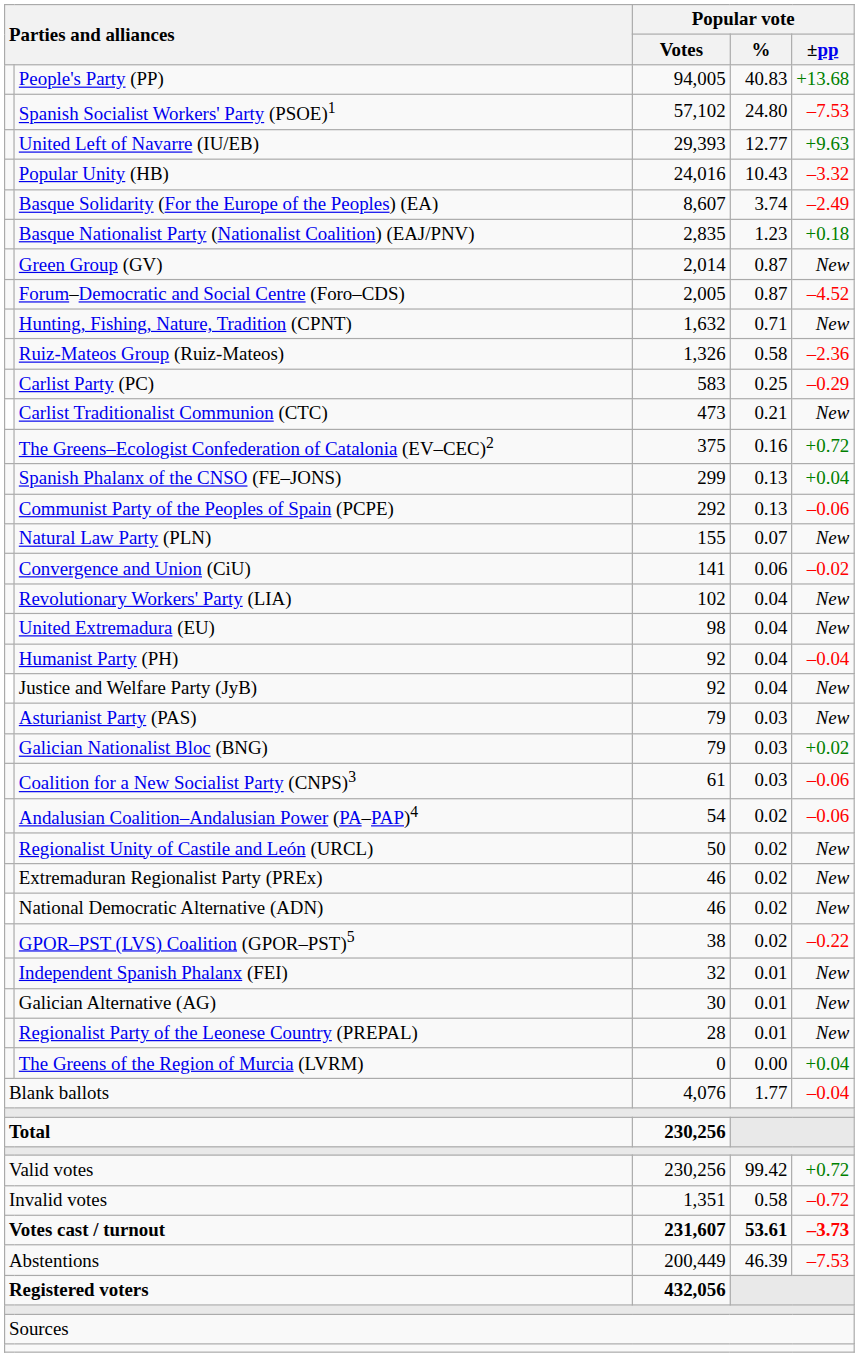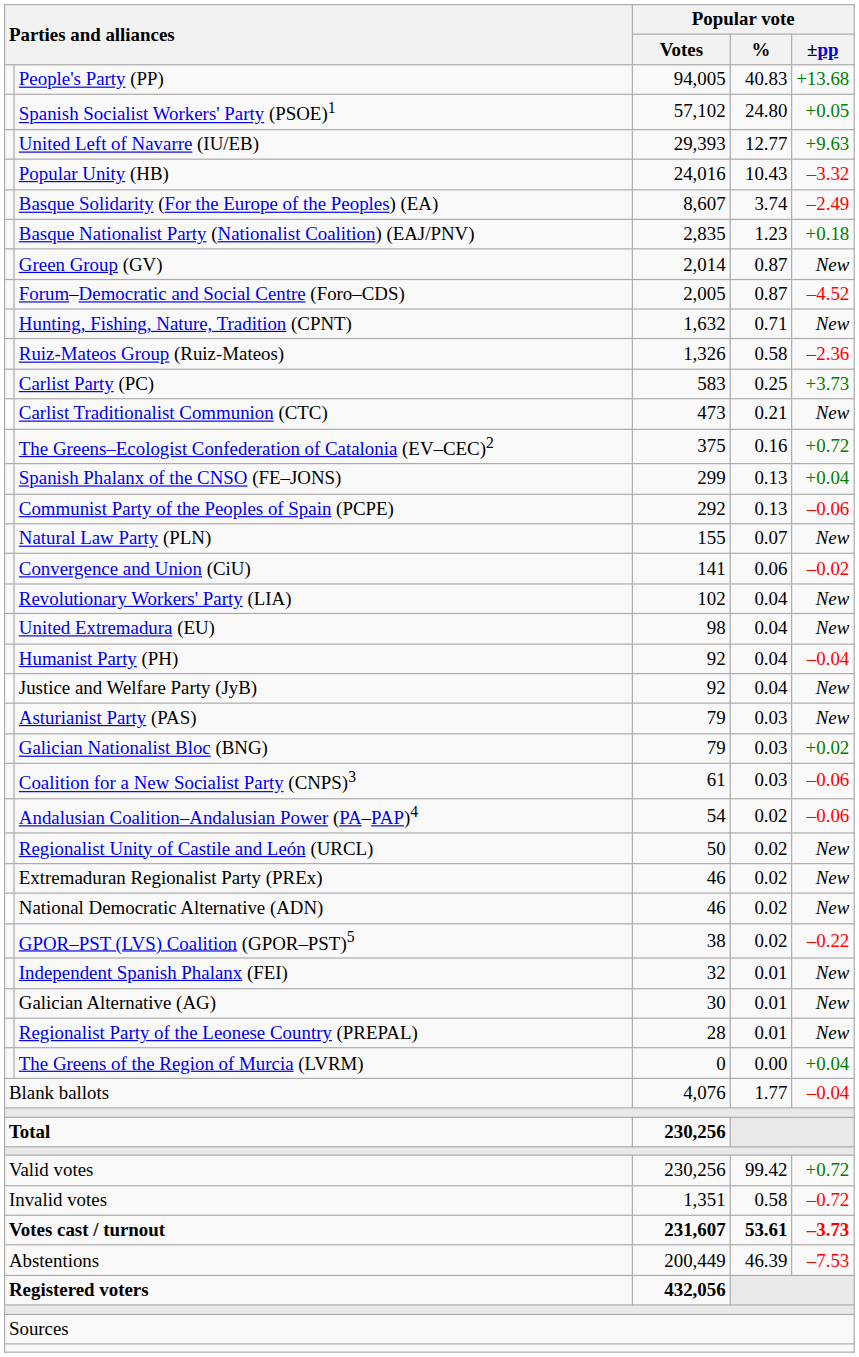(828, 111) –7.53 -> (827, 111) +0.05
(828, 383) –0.29 -> (827, 383) +3.73
